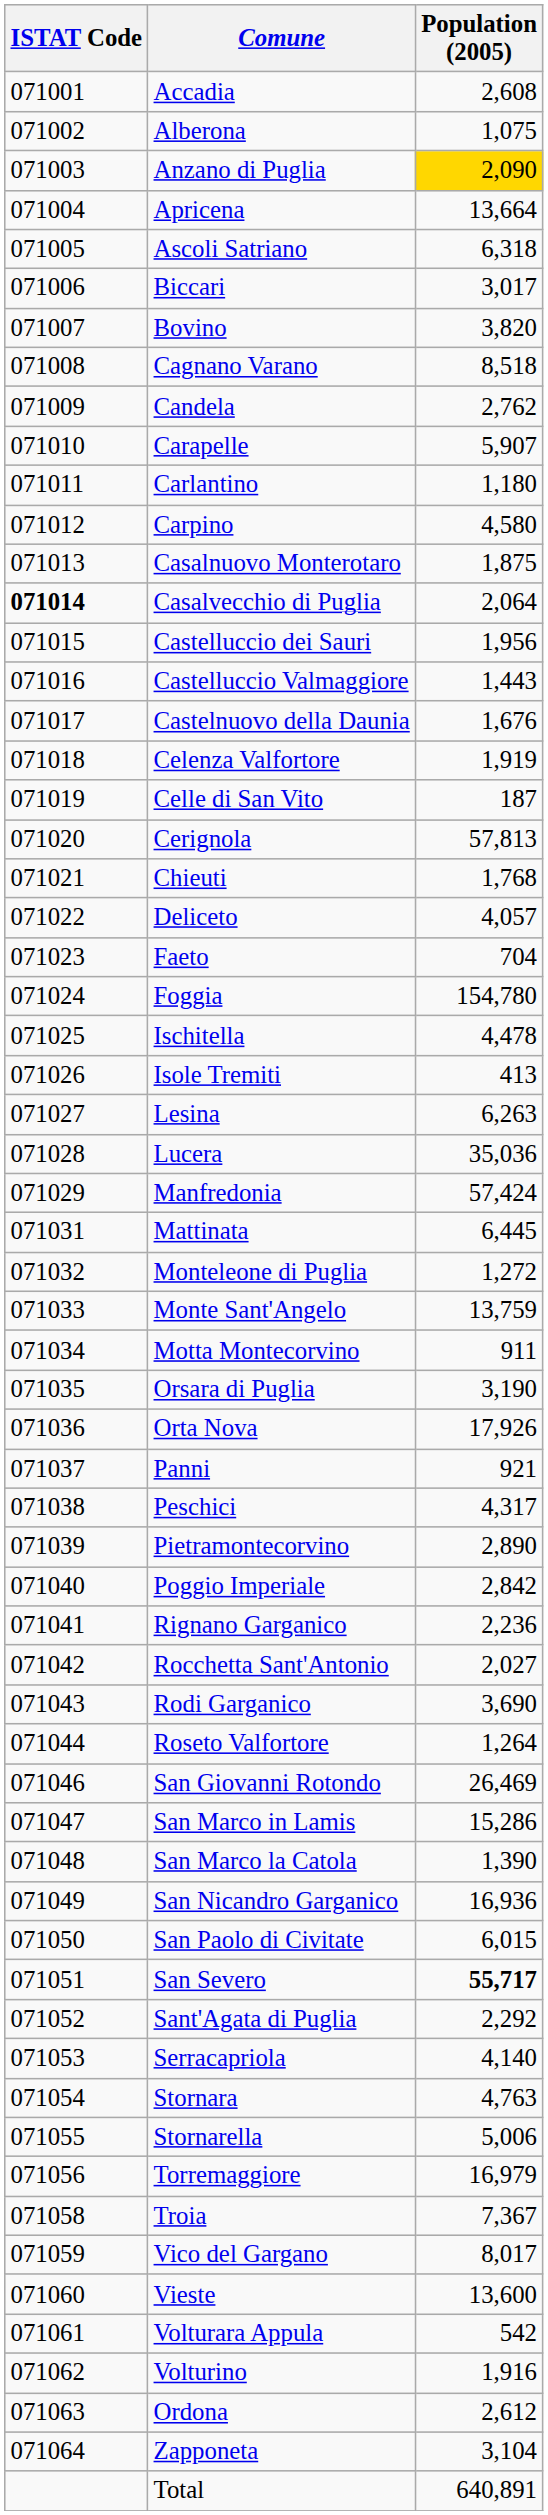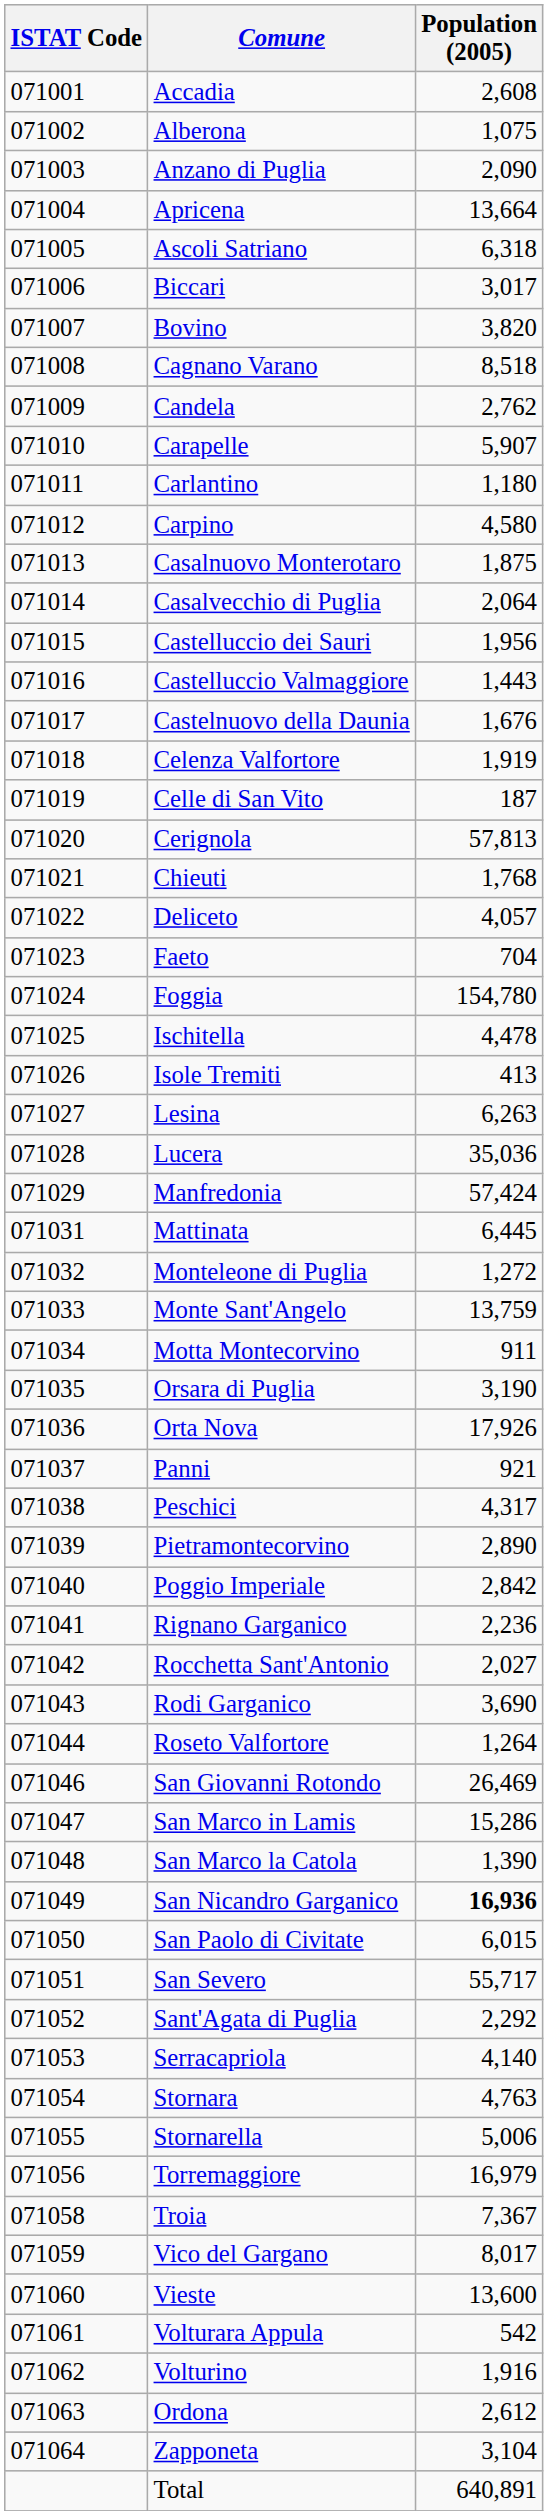(509, 170) gold background -> (509, 170) no background
(48, 602) bold -> (48, 602) normal
(503, 1900) normal -> (503, 1900) bold
(503, 1979) bold -> (503, 1979) normal
